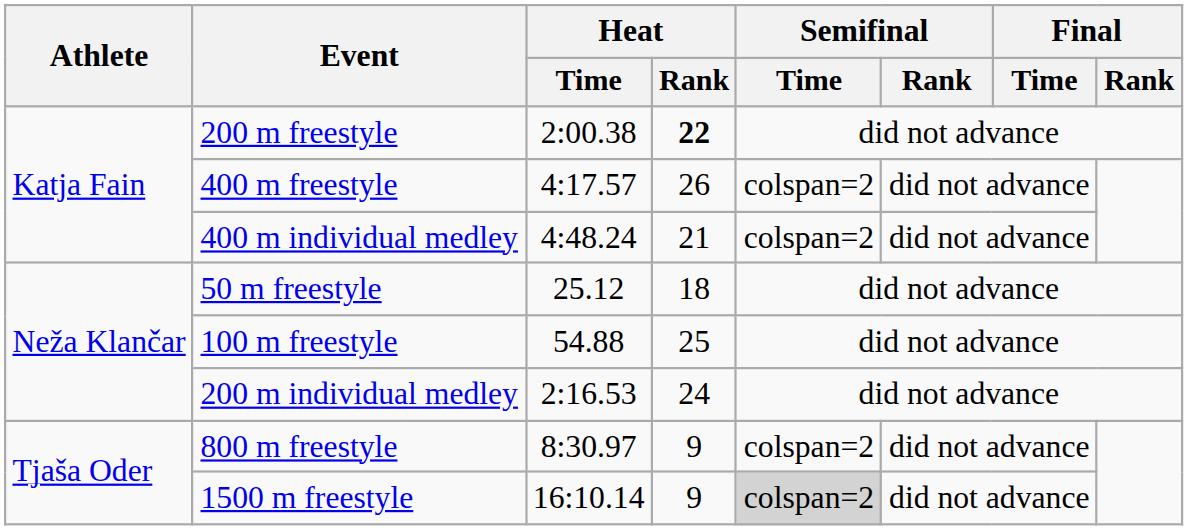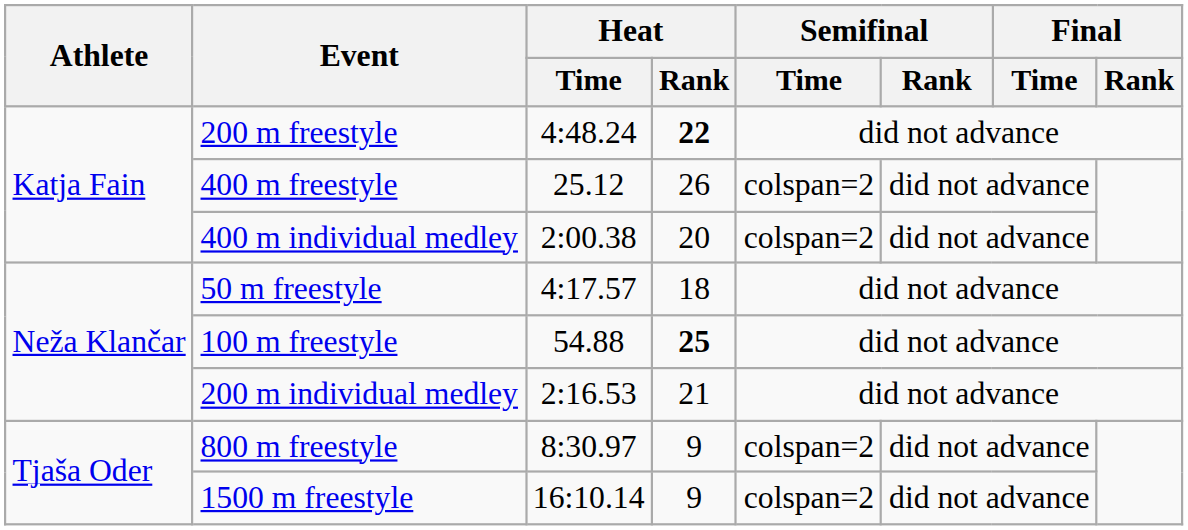(589, 132) 2:00.38 -> (589, 132) 4:48.24
(589, 184) 4:17.57 -> (589, 184) 25.12
(589, 237) 4:48.24 -> (589, 237) 2:00.38
(694, 237) 21 -> (694, 237) 20
(589, 289) 25.12 -> (589, 289) 4:17.57
(694, 341) normal -> (694, 341) bold
(694, 393) 24 -> (694, 393) 21
(809, 498) lightgrey background -> (809, 498) no background
